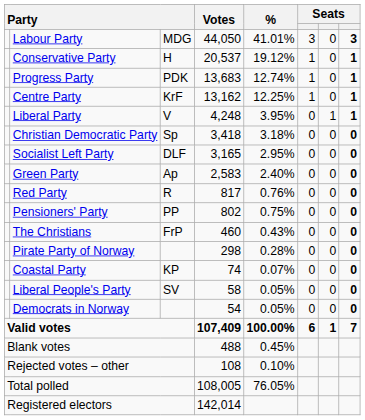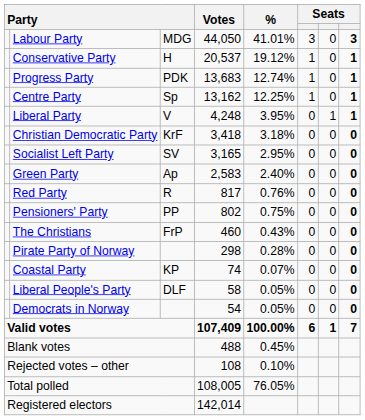(173, 96) KrF -> (170, 96) Sp
(170, 135) Sp -> (173, 135) KrF
(174, 154) DLF -> (171, 154) SV
(171, 289) SV -> (174, 289) DLF
